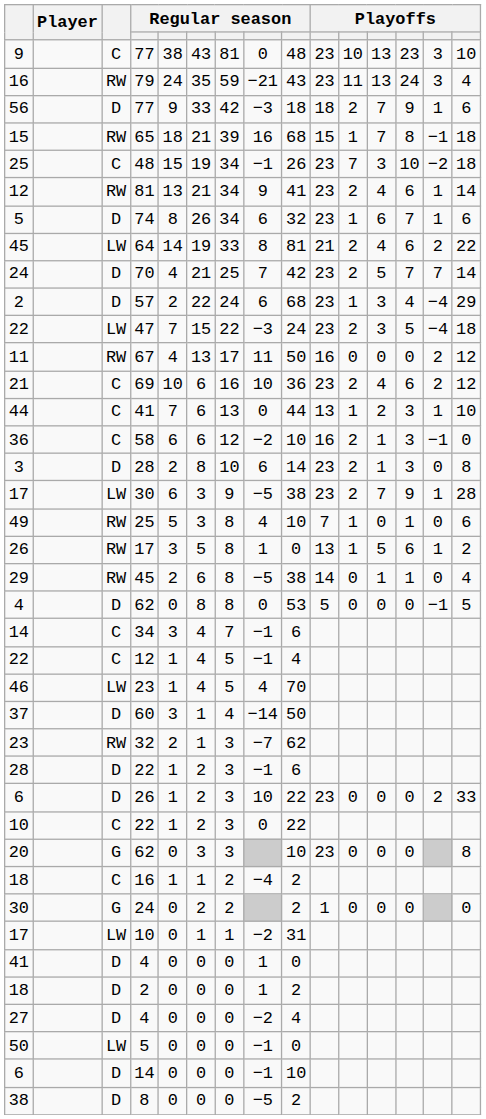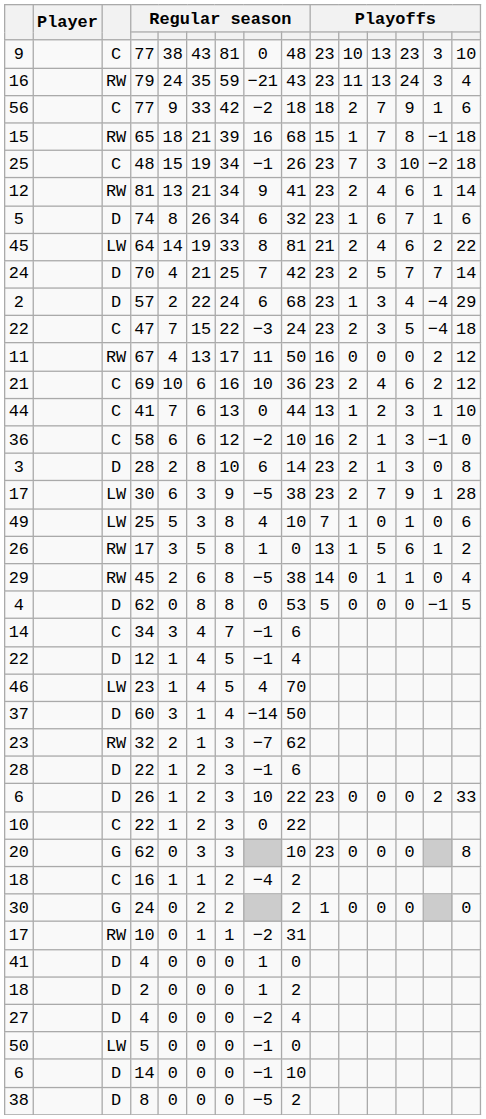(116, 109) D -> (116, 109) C
(263, 109) −3 -> (263, 109) −2
(116, 329) LW -> (116, 329) C
(116, 522) RW -> (116, 522) LW
(116, 660) C -> (116, 660) D
(116, 935) LW -> (116, 935) RW
